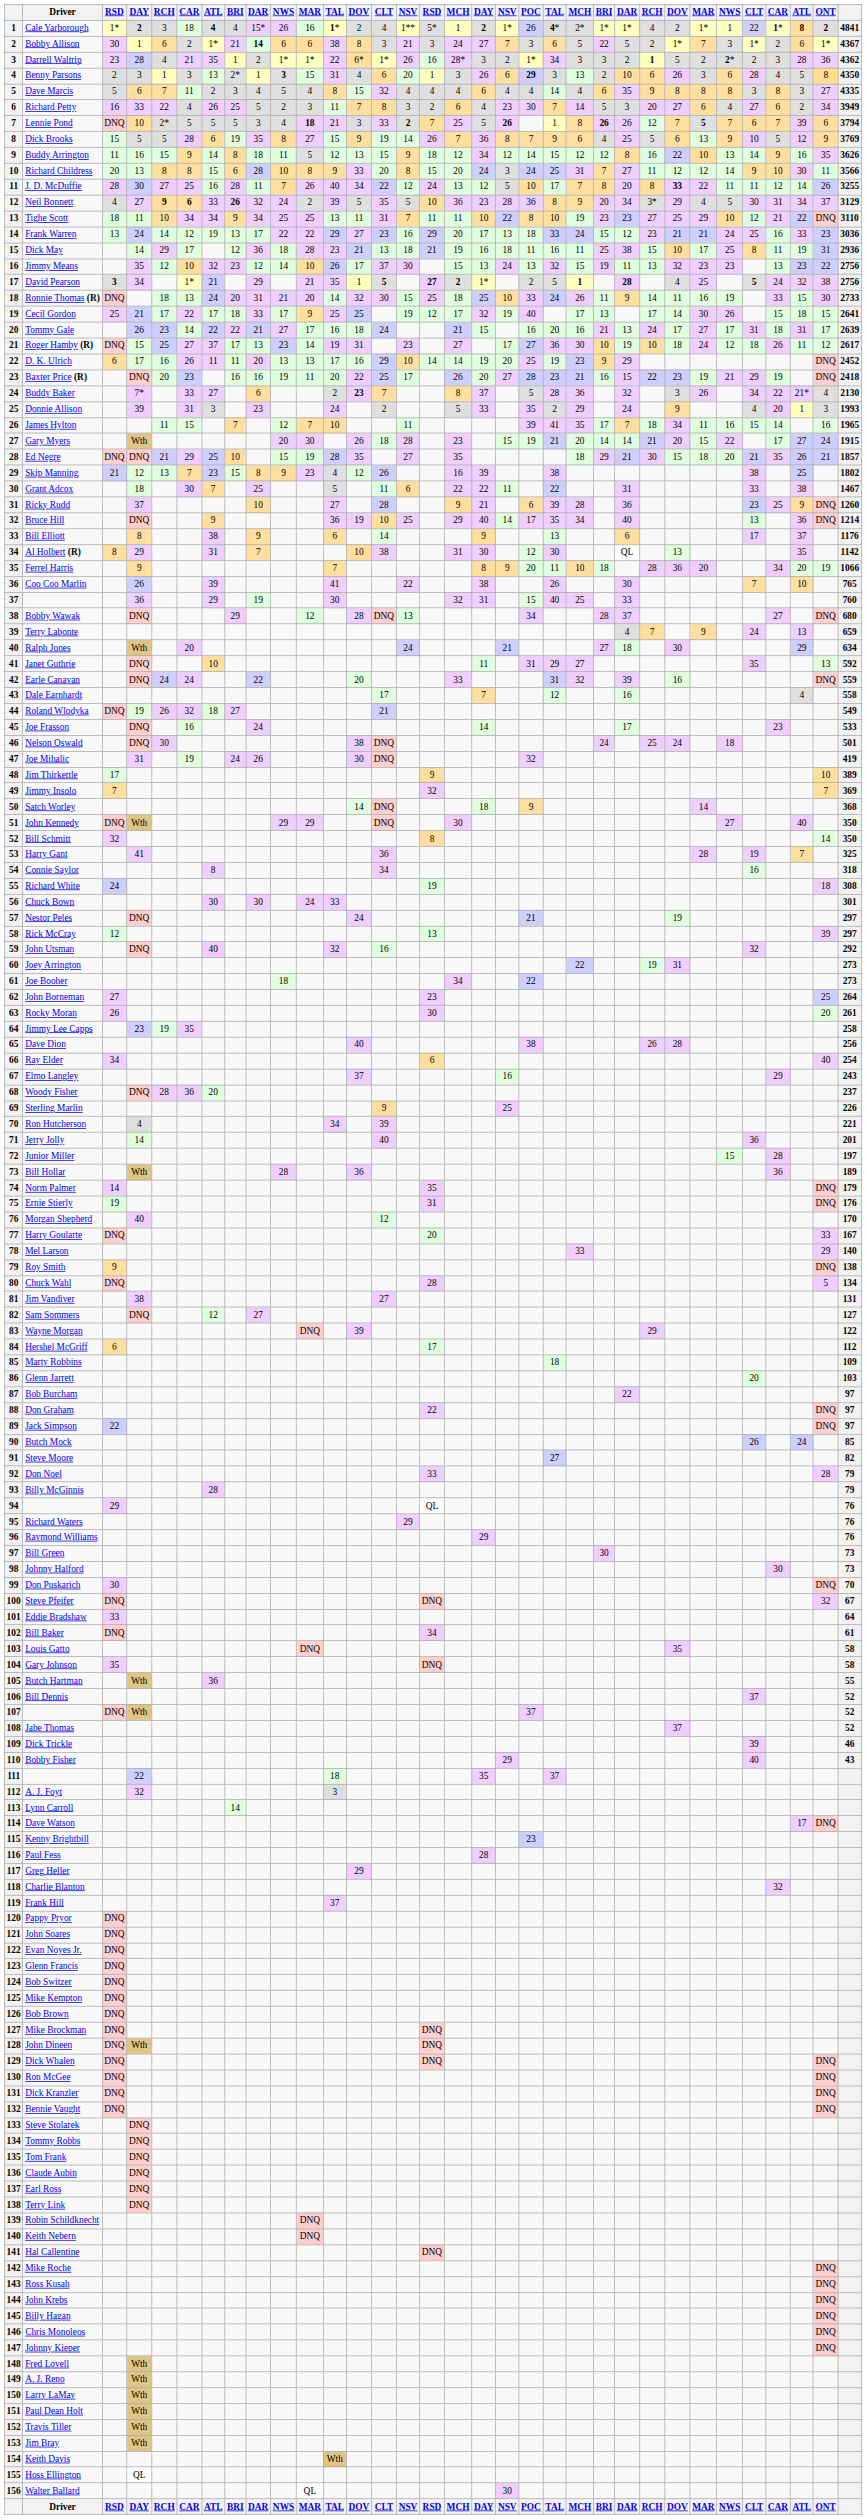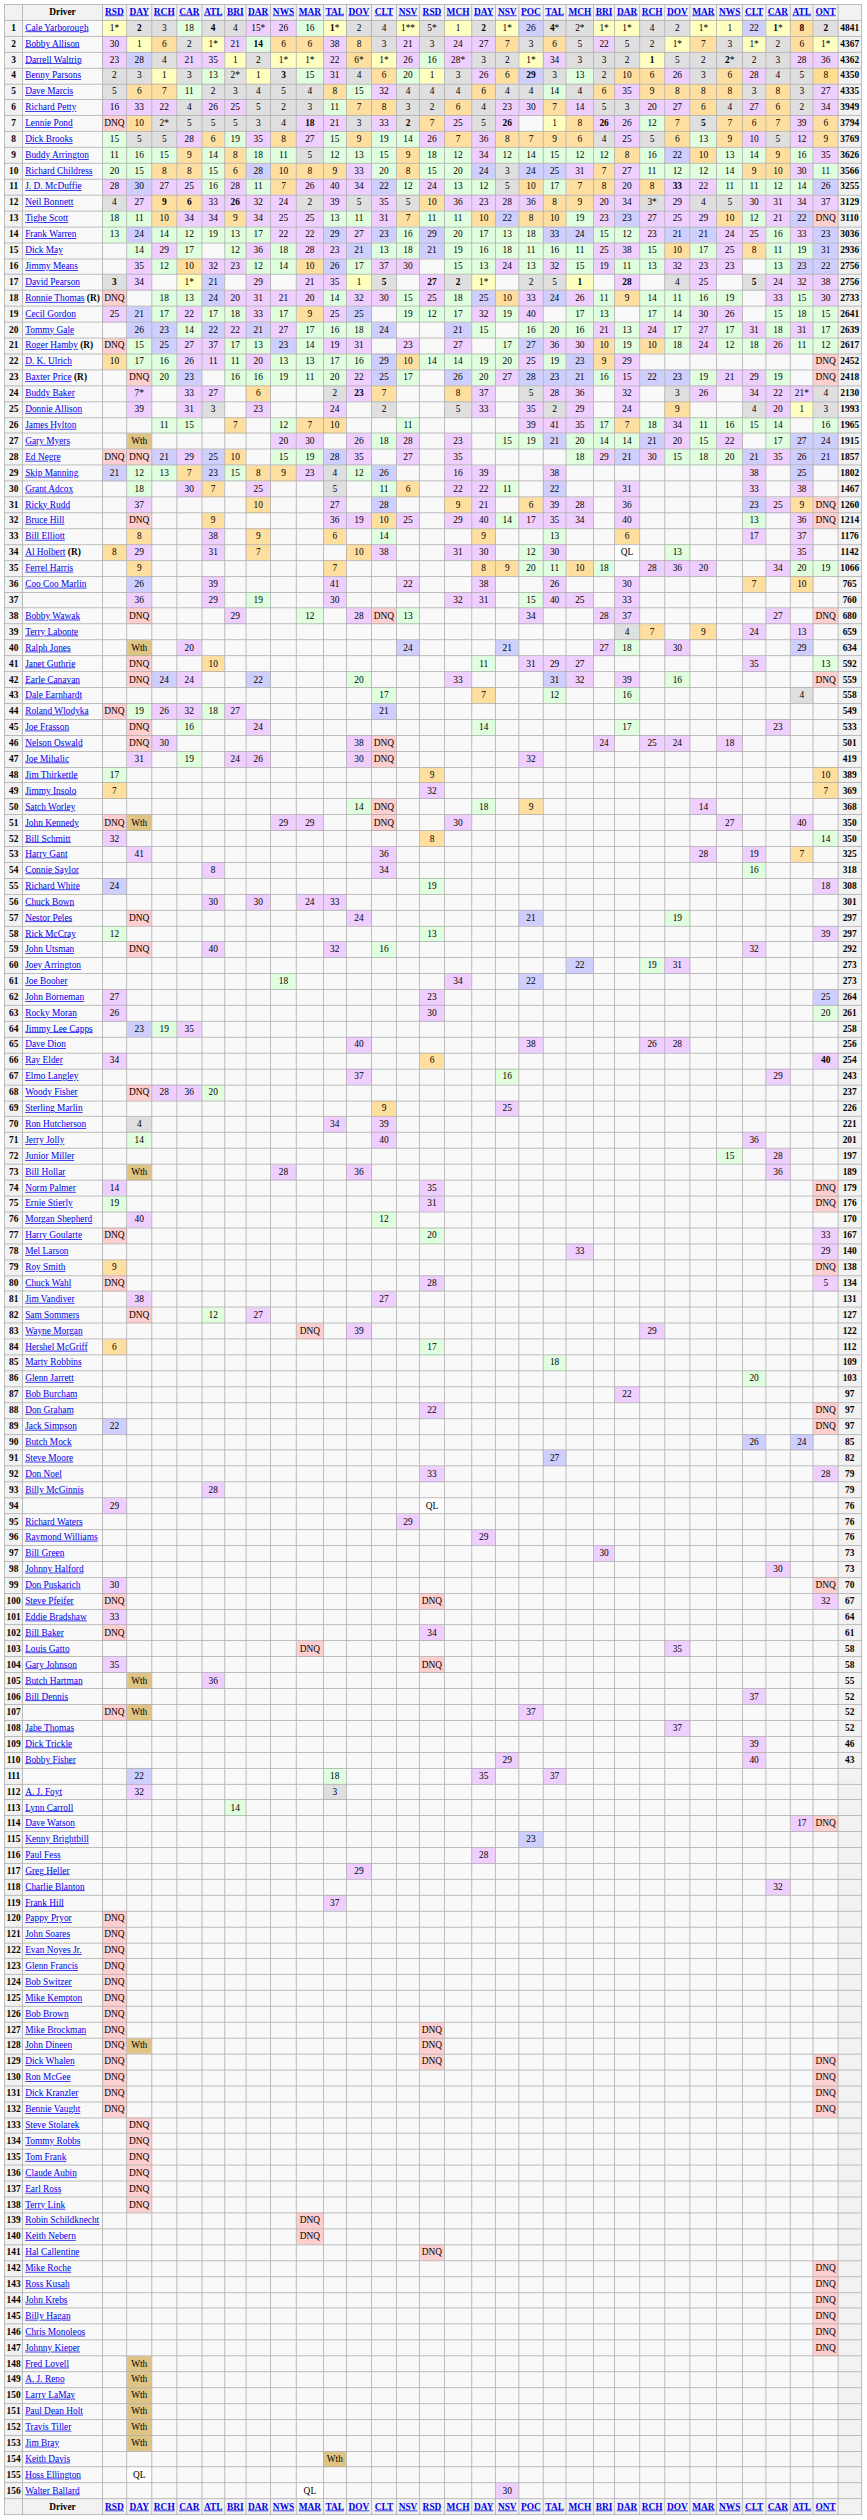(139, 171) 13 -> (139, 171) 15
(114, 362) 6 -> (114, 362) 10
(826, 1061) normal -> (826, 1061) bold
